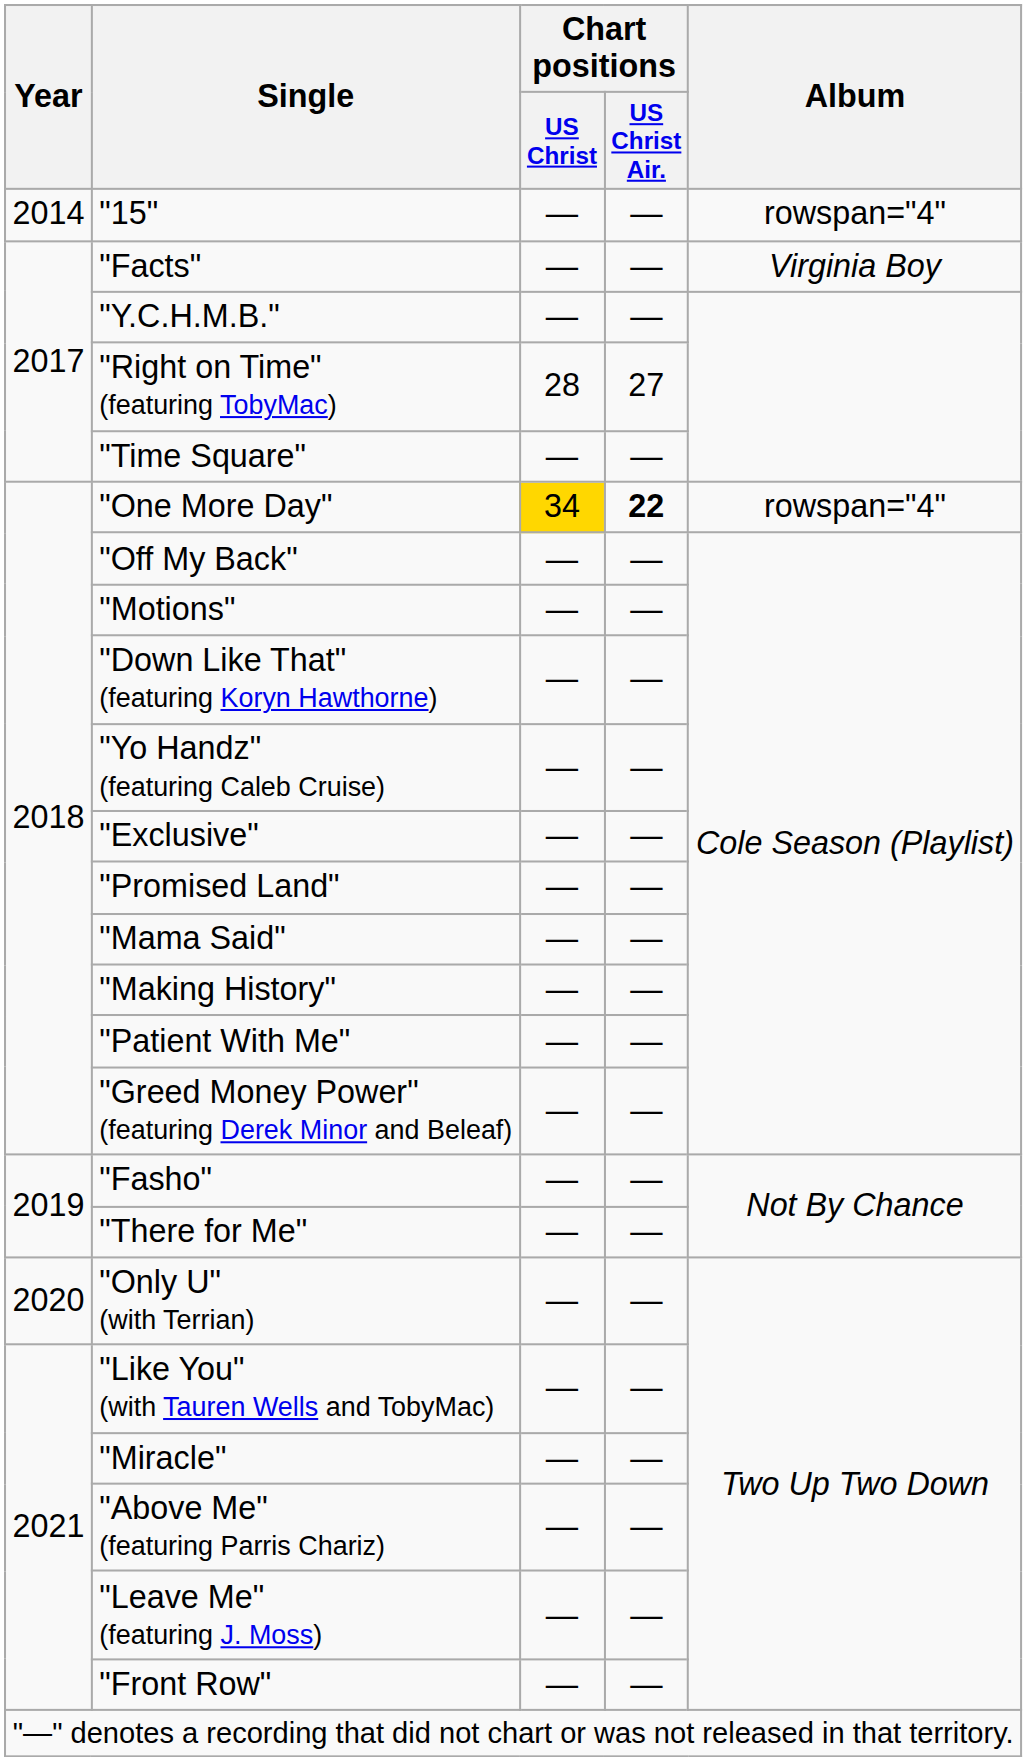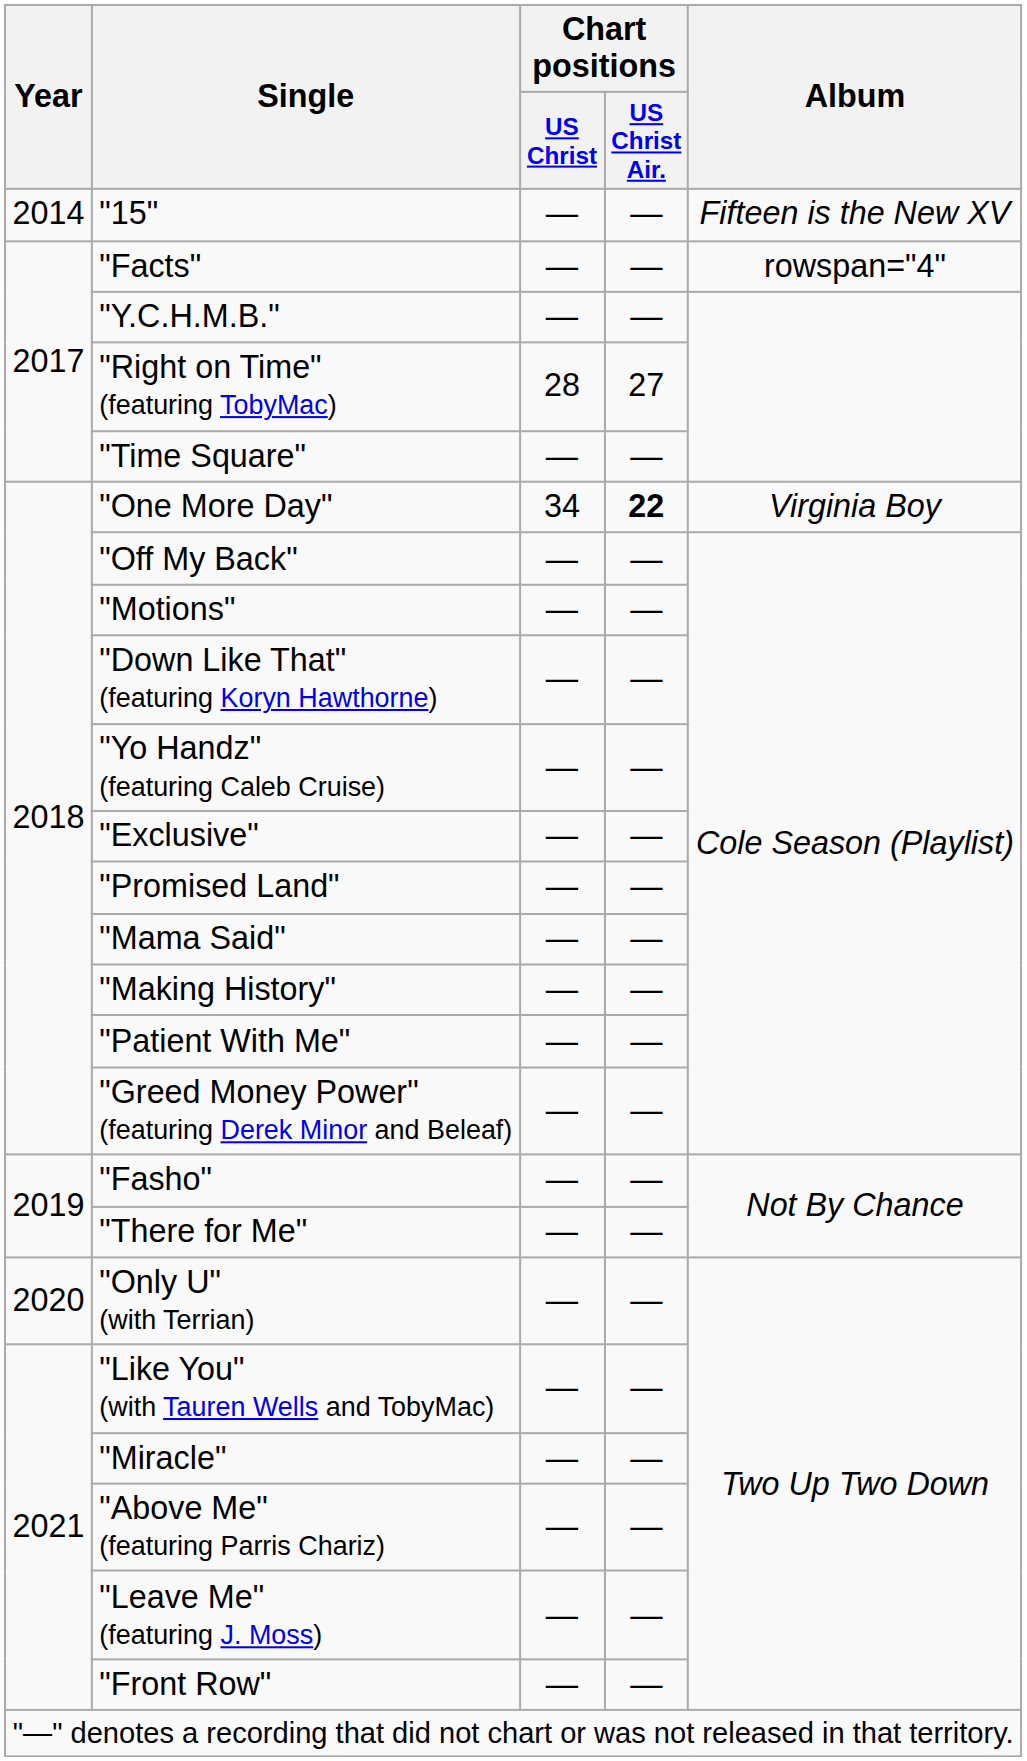(855, 214) rowspan="4" -> (855, 214) Fifteen is the New XV
(855, 265) Virginia Boy -> (855, 265) rowspan="4"
(562, 506) gold background -> (562, 506) no background
(855, 506) rowspan="4" -> (855, 506) Virginia Boy
